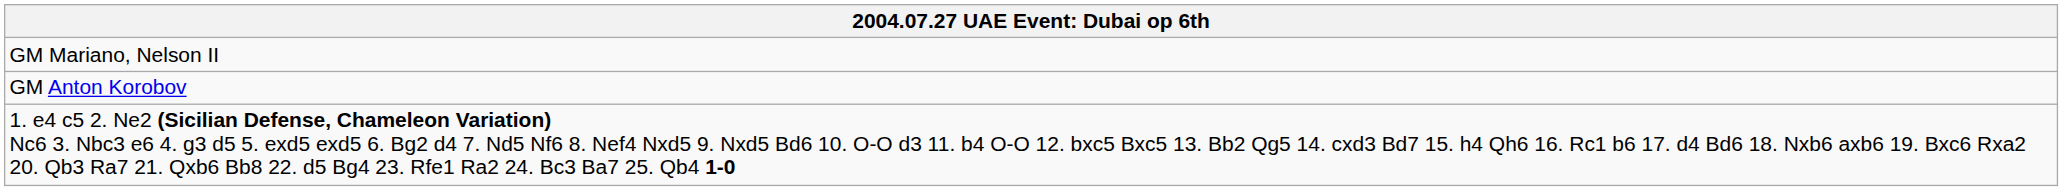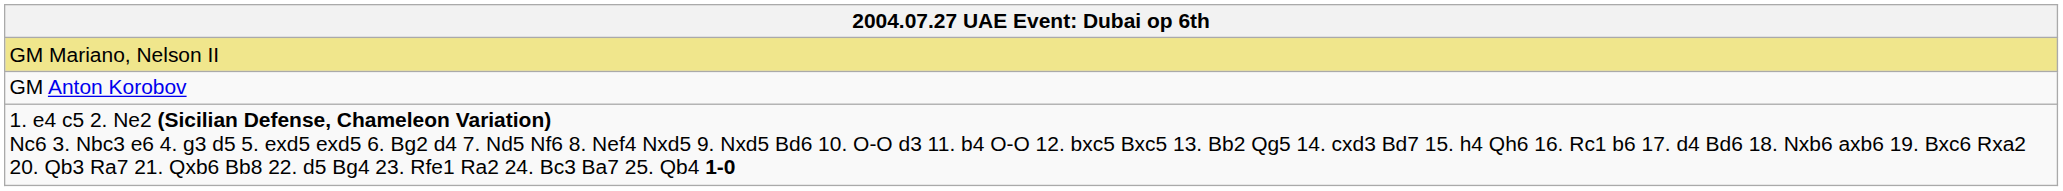(114, 54) no background -> (114, 54) khaki background
